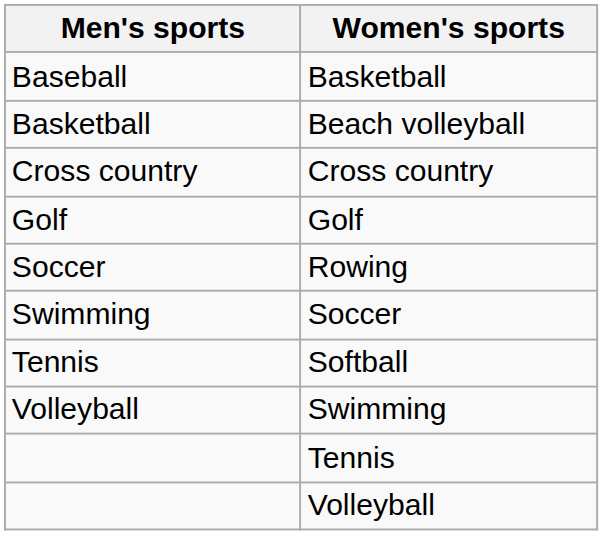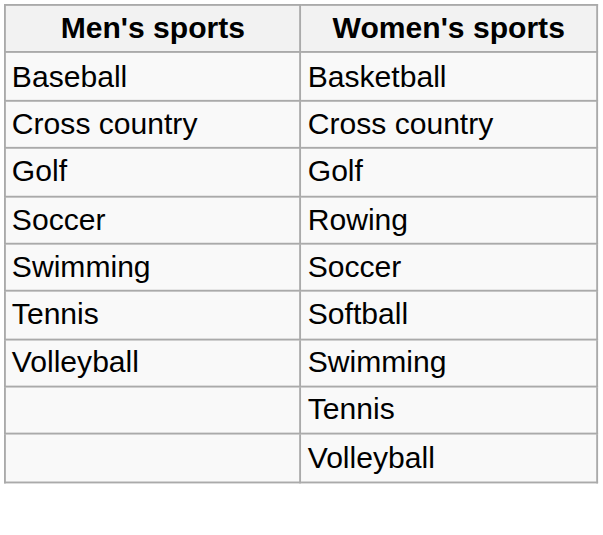- row: (416, 123)
